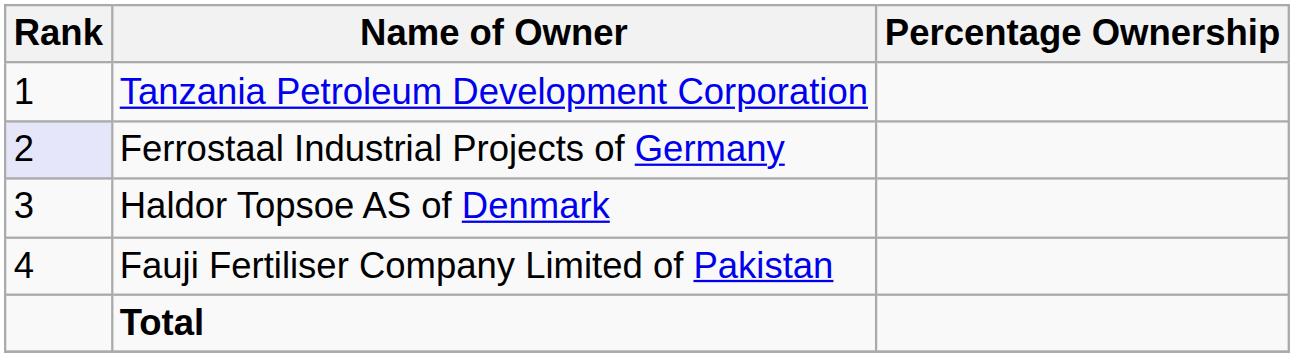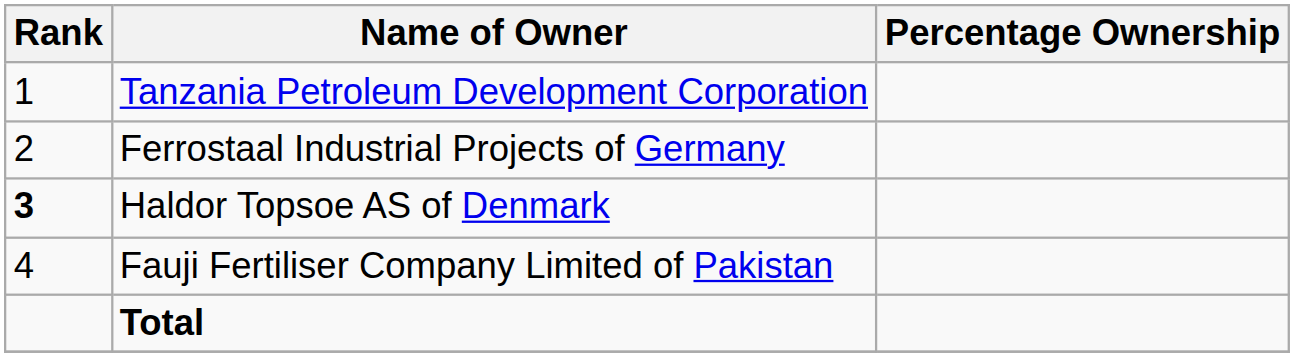(24, 149) lavender background -> (24, 149) no background
(24, 206) normal -> (24, 206) bold
